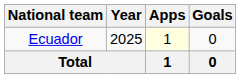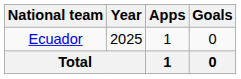(167, 39) lightyellow background -> (167, 39) no background
